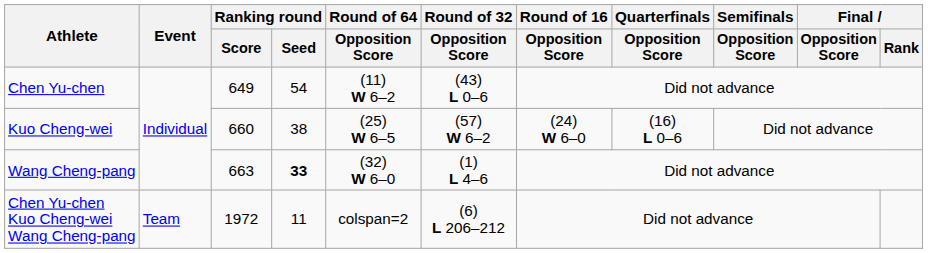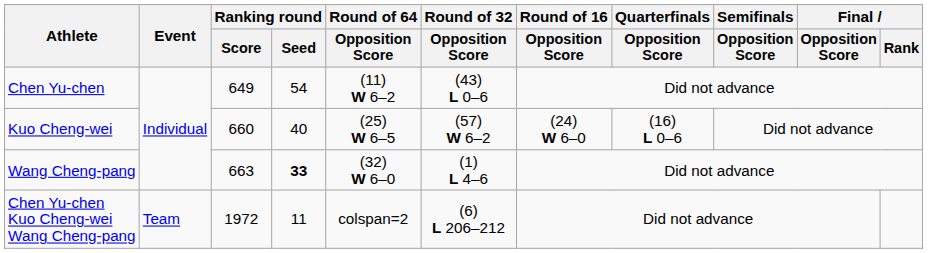(299, 129) 38 -> (299, 129) 40
